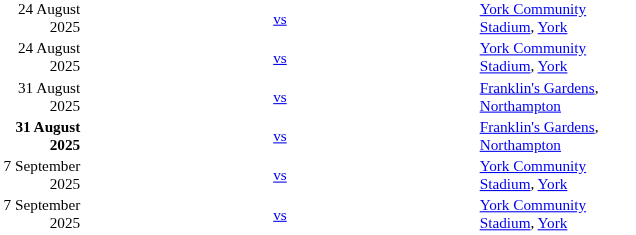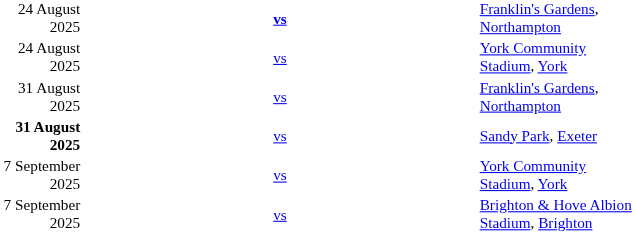(280, 18) normal -> (280, 18) bold
(533, 18) York Community Stadium, York -> (539, 18) Franklin's Gardens, Northampton
(539, 135) Franklin's Gardens, Northampton -> (538, 135) Sandy Park, Exeter
(533, 214) York Community Stadium, York -> (556, 214) Brighton & Hove Albion Stadium, Brighton
